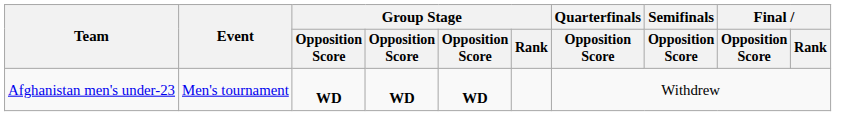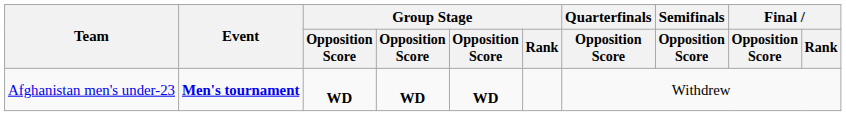(235, 89) normal -> (241, 89) bold
